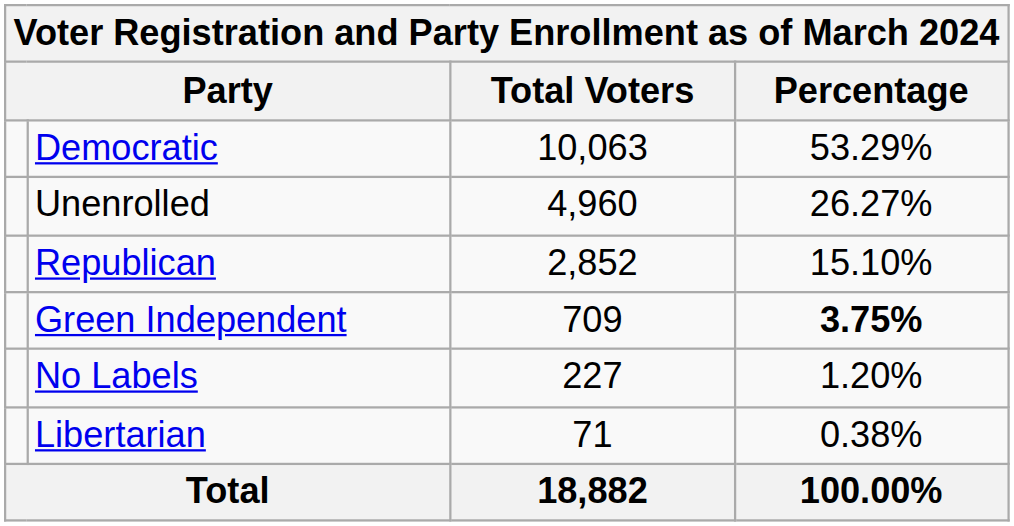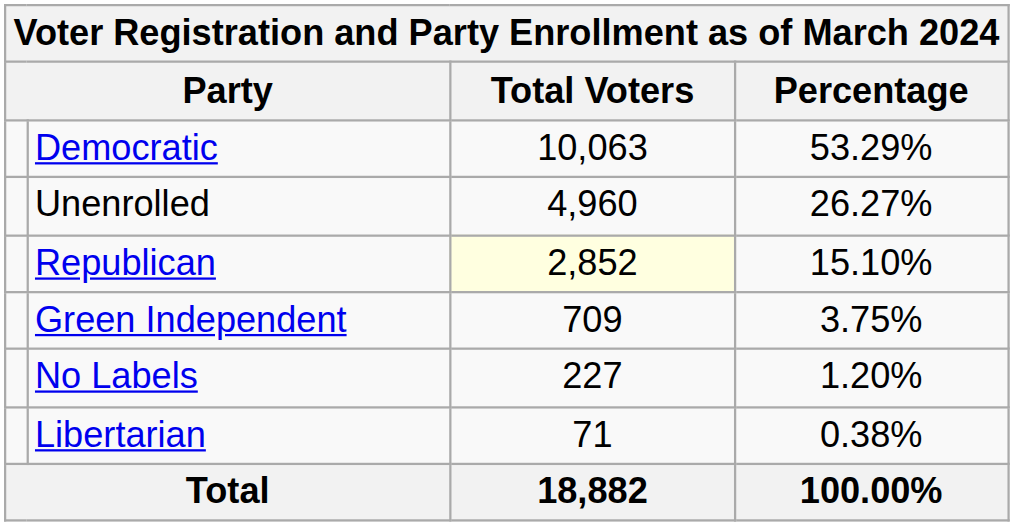(592, 262) no background -> (592, 262) lightyellow background
(871, 319) bold -> (871, 319) normal
